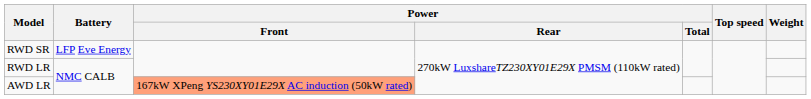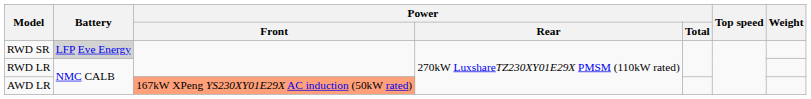(93, 49) no background -> (93, 49) lightgrey background
